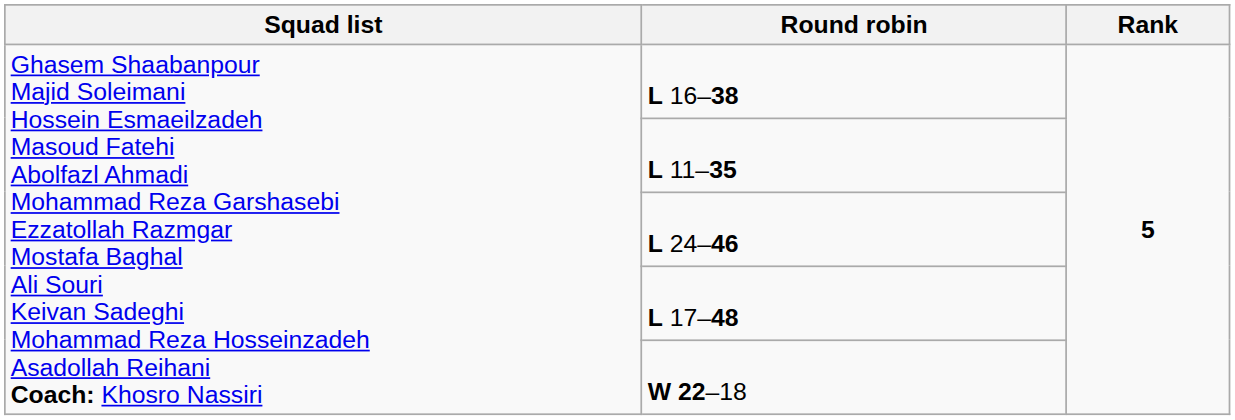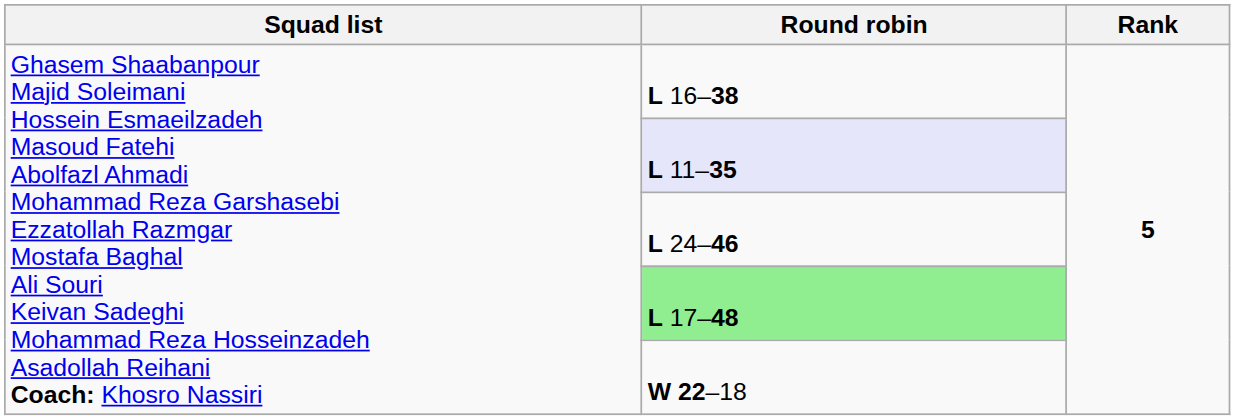(692, 169) no background -> (692, 169) lavender background
(693, 317) no background -> (693, 317) lightgreen background
